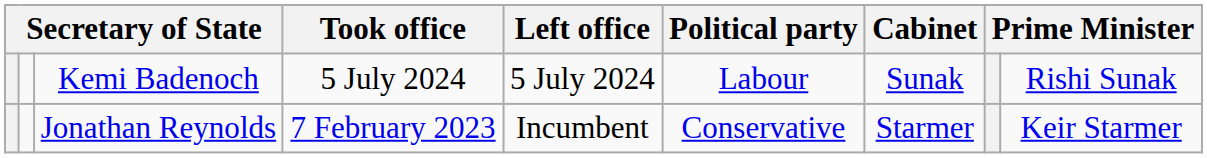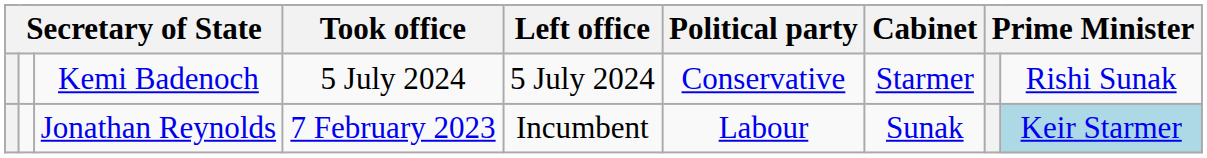(763, 78) Labour -> (763, 78) Conservative
(925, 78) Sunak -> (925, 78) Starmer
(763, 127) Conservative -> (763, 127) Labour
(925, 127) Starmer -> (925, 127) Sunak
(1101, 127) no background -> (1101, 127) lightblue background
